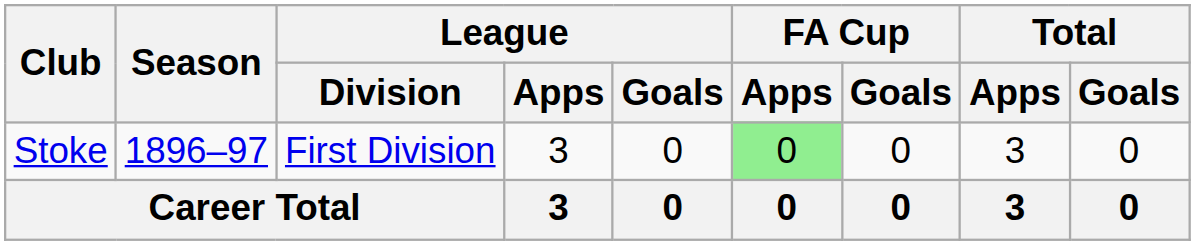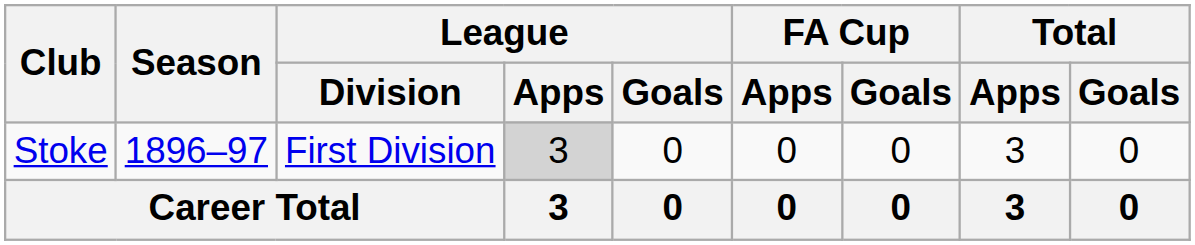(559, 150) no background -> (559, 150) lightgrey background
(787, 150) lightgreen background -> (787, 150) no background
